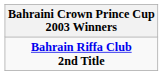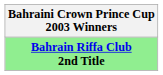(81, 53) no background -> (81, 53) lightgreen background
